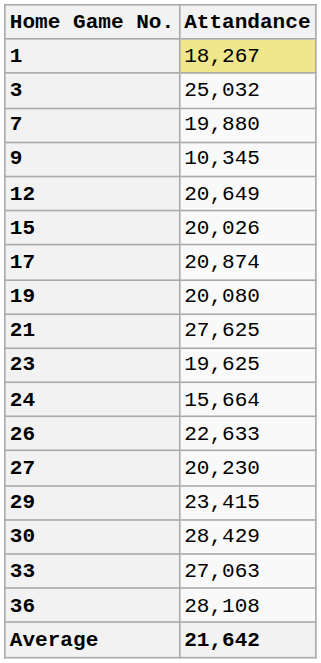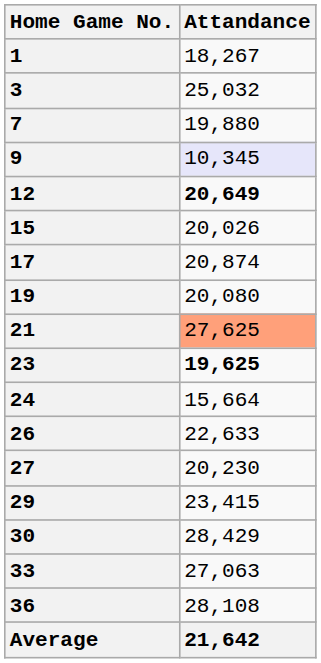(222, 56) khaki background -> (222, 56) no background
(222, 159) no background -> (222, 159) lavender background
(222, 194) normal -> (222, 194) bold
(222, 331) no background -> (222, 331) lightsalmon background
(222, 365) normal -> (222, 365) bold
